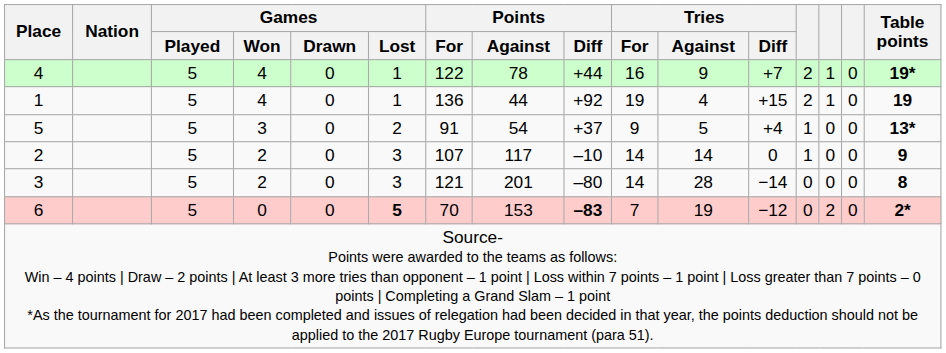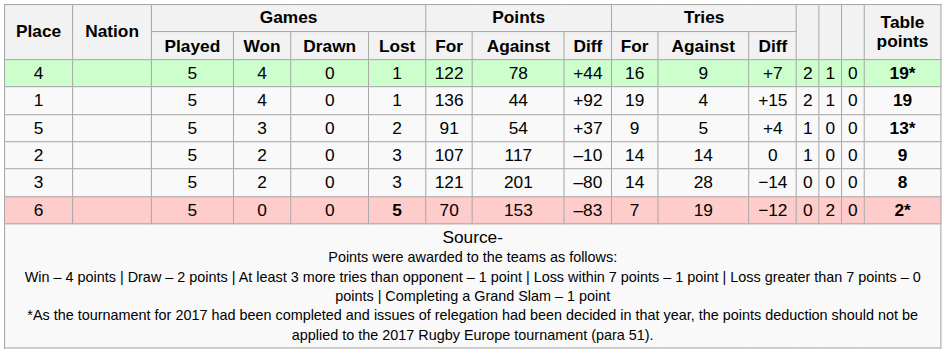(588, 210) bold -> (588, 210) normal
